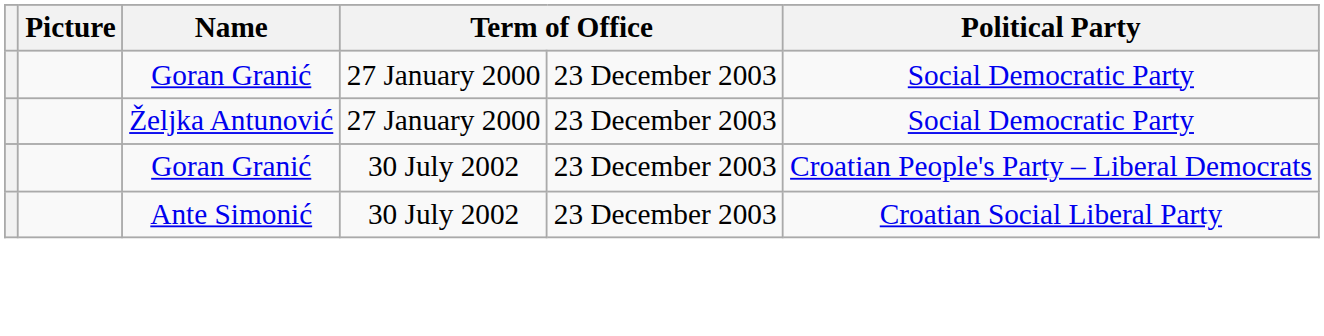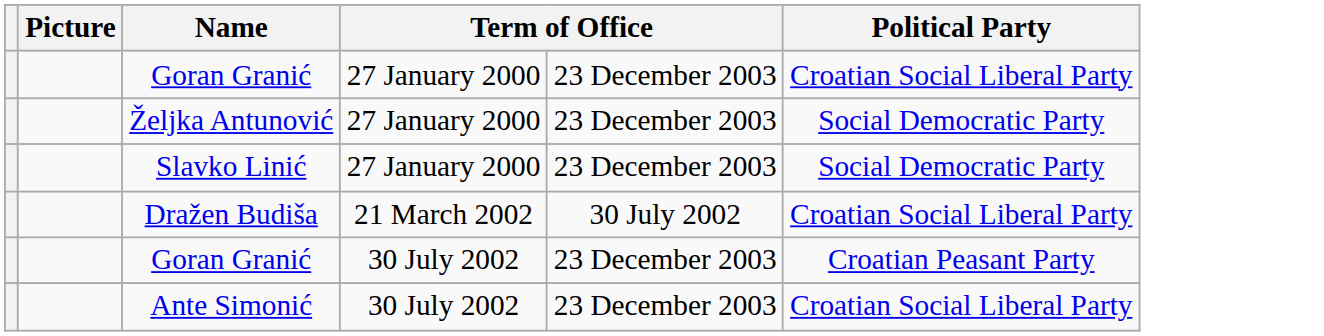(1051, 74) Social Democratic Party -> (961, 74) Croatian Social Liberal Party
+ row: (231, 167)
+ row: (231, 213)
(1051, 167) Croatian People's Party – Liberal Democrats -> (961, 259) Croatian Peasant Party
